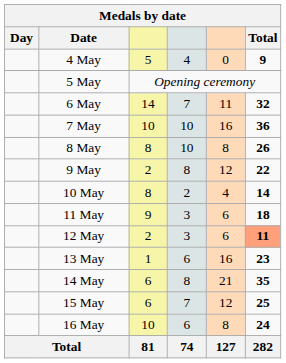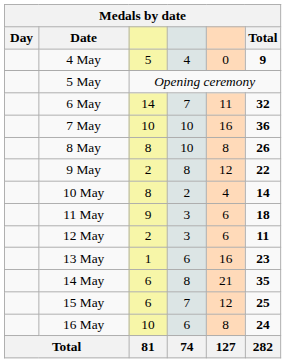(263, 236) lightsalmon background -> (263, 236) no background
